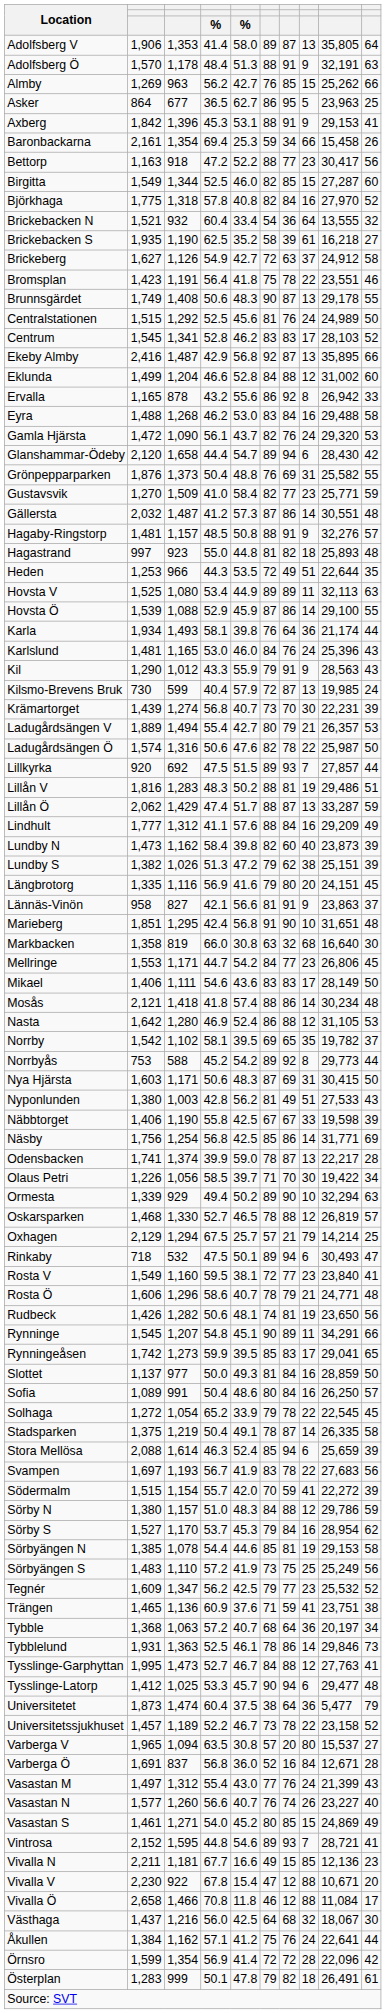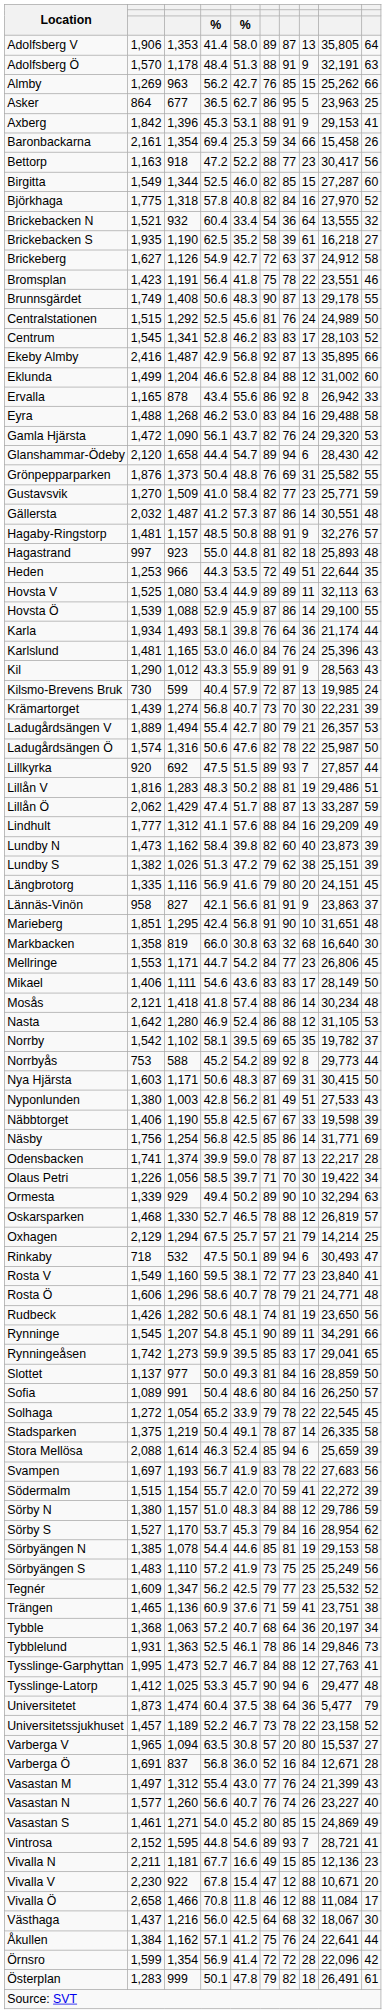(216, 396) 43.2 -> (216, 396) 43.4
(270, 670) 79 -> (270, 670) 89
